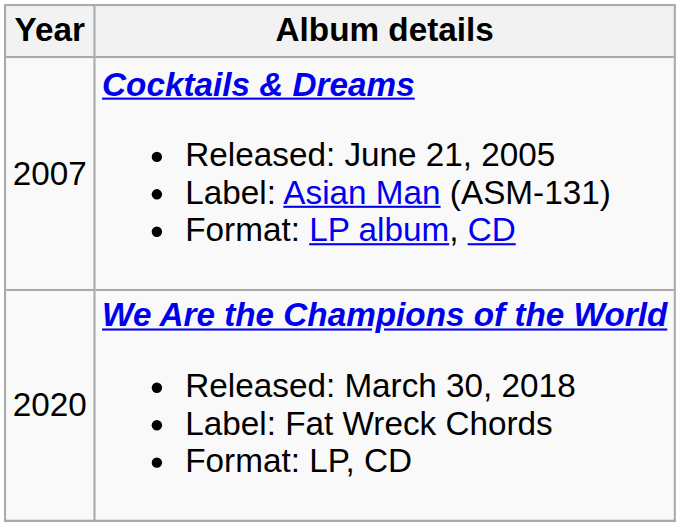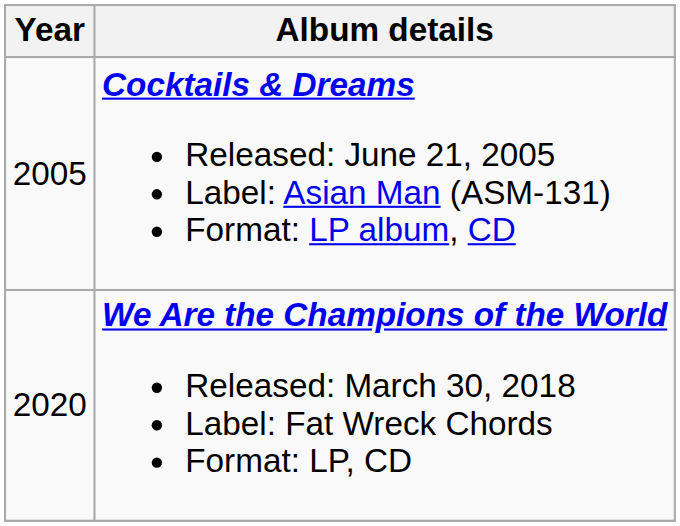(50, 173) 2007 -> (50, 173) 2005
